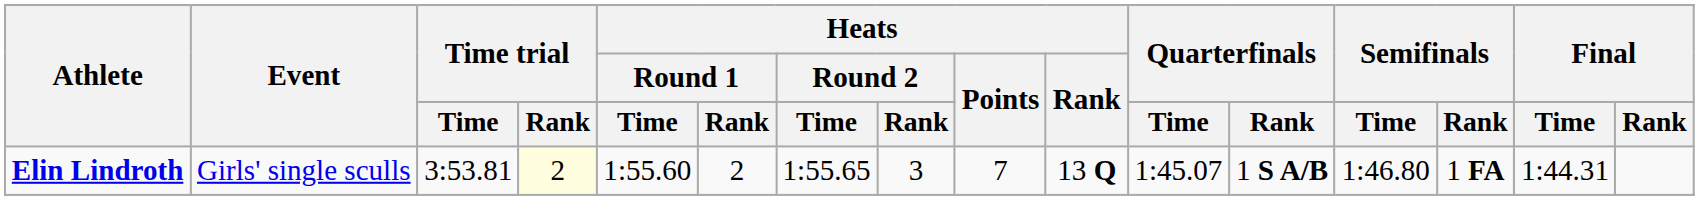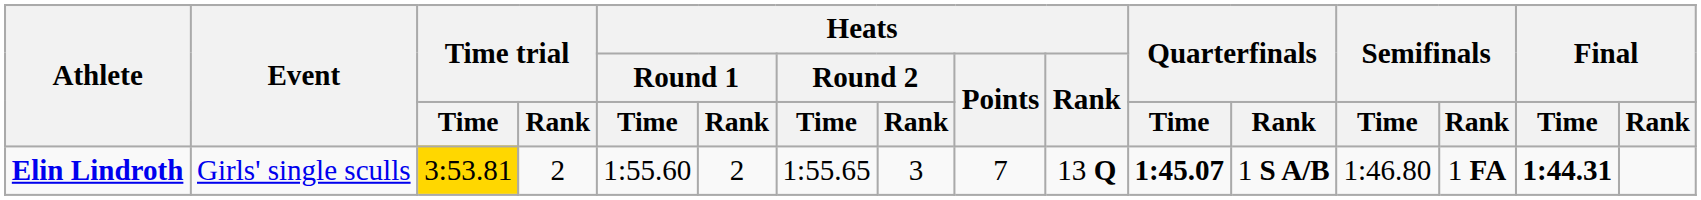(468, 170) no background -> (468, 170) gold background
(558, 170) lightyellow background -> (558, 170) no background
(1178, 170) normal -> (1179, 170) bold
(1565, 170) normal -> (1567, 170) bold
